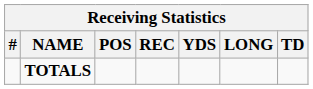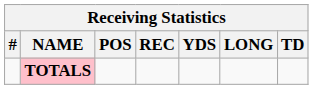(58, 71) no background -> (58, 71) pink background
